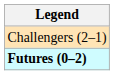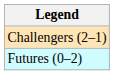(47, 59) bold -> (45, 59) normal
